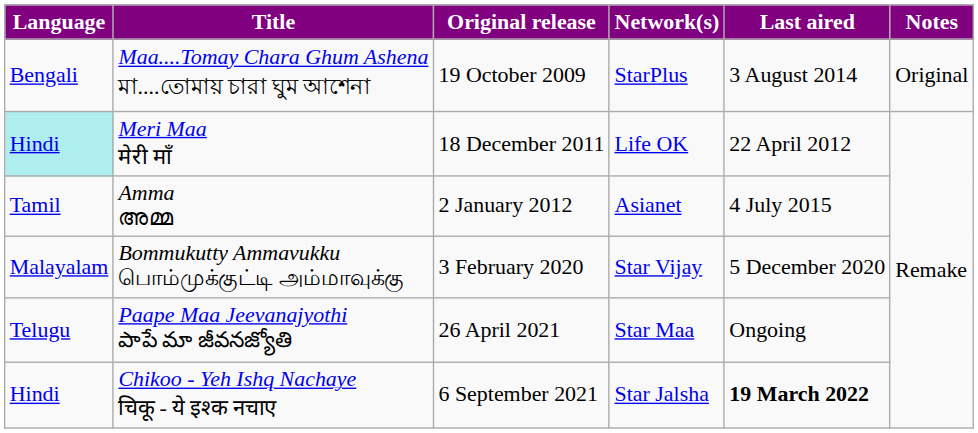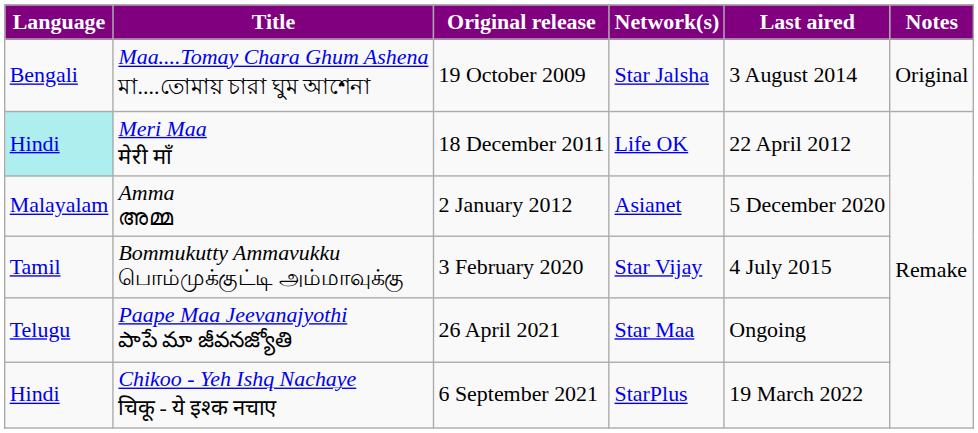(651, 75) StarPlus -> (662, 75) Star Jalsha
(35, 205) Tamil -> (59, 205) Malayalam
(781, 205) 4 July 2015 -> (807, 205) 5 December 2020
(59, 266) Malayalam -> (35, 266) Tamil
(807, 266) 5 December 2020 -> (781, 266) 4 July 2015
(662, 394) Star Jalsha -> (651, 394) StarPlus
(799, 394) bold -> (796, 394) normal
